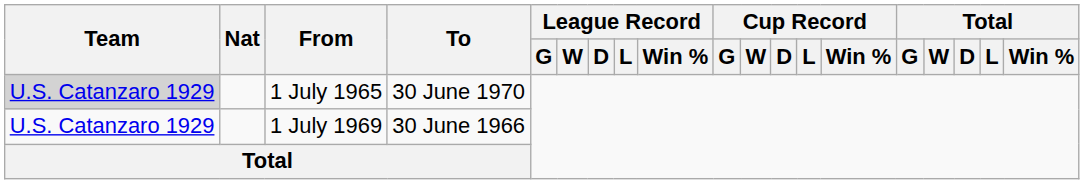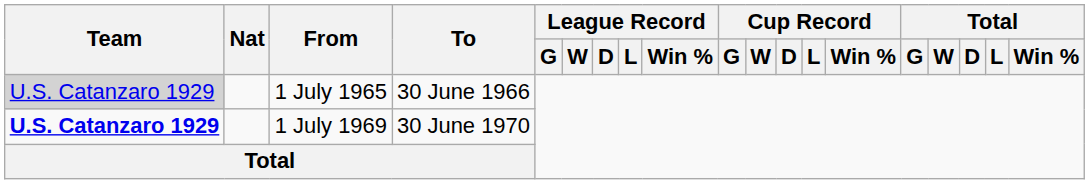(459, 91) 30 June 1970 -> (463, 91) 30 June 1966
(112, 126) normal -> (115, 126) bold
(459, 126) 30 June 1966 -> (463, 126) 30 June 1970
